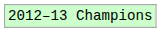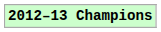(80, 16) normal -> (80, 16) bold
